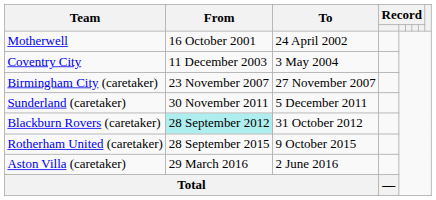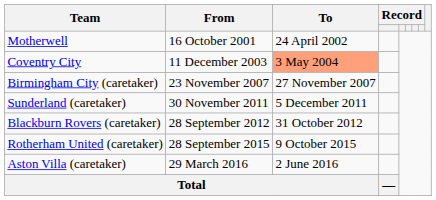(307, 61) no background -> (307, 61) lightsalmon background
(219, 123) paleturquoise background -> (219, 123) no background
